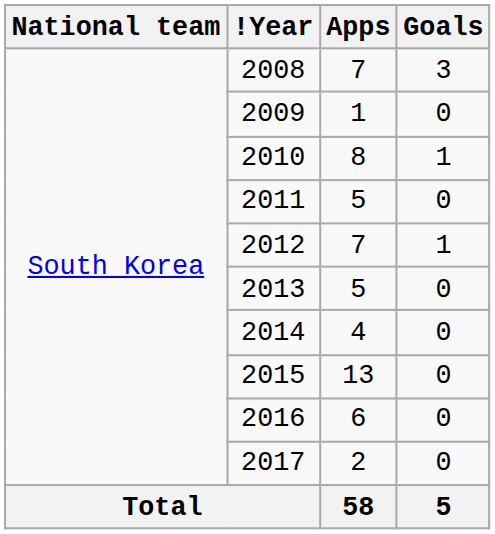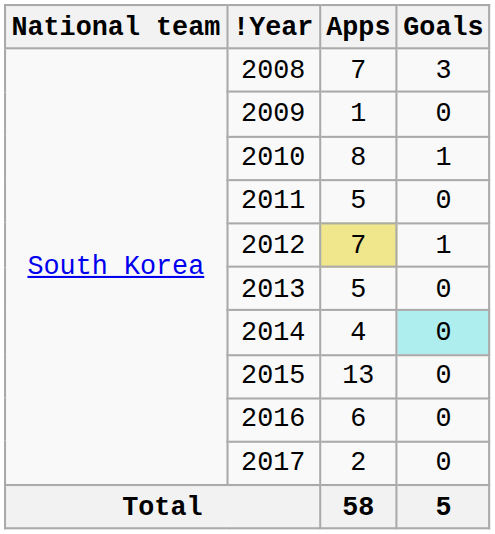(358, 245) no background -> (358, 245) khaki background
(443, 332) no background -> (443, 332) paleturquoise background
